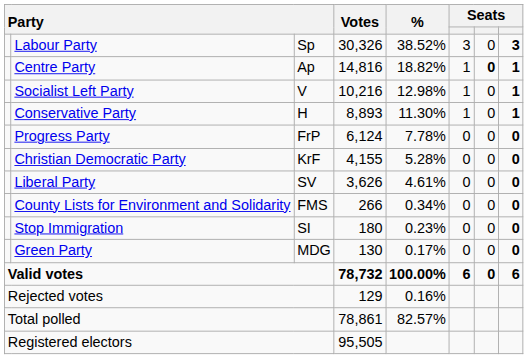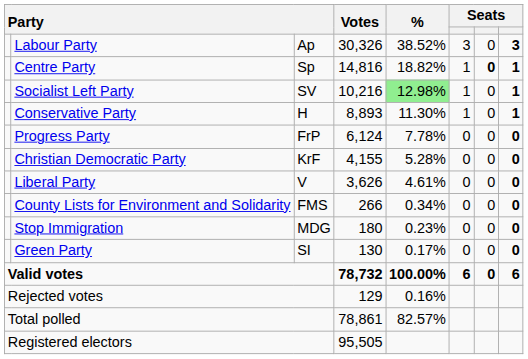(306, 45) Sp -> (306, 45) Ap
(306, 68) Ap -> (306, 68) Sp
(302, 91) V -> (307, 91) SV
(421, 91) no background -> (421, 91) lightgreen background
(307, 182) SV -> (302, 182) V
(304, 228) SI -> (314, 228) MDG
(314, 250) MDG -> (304, 250) SI
